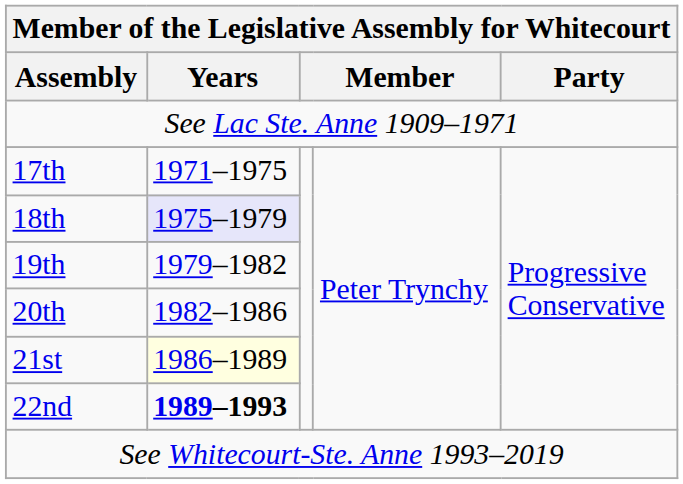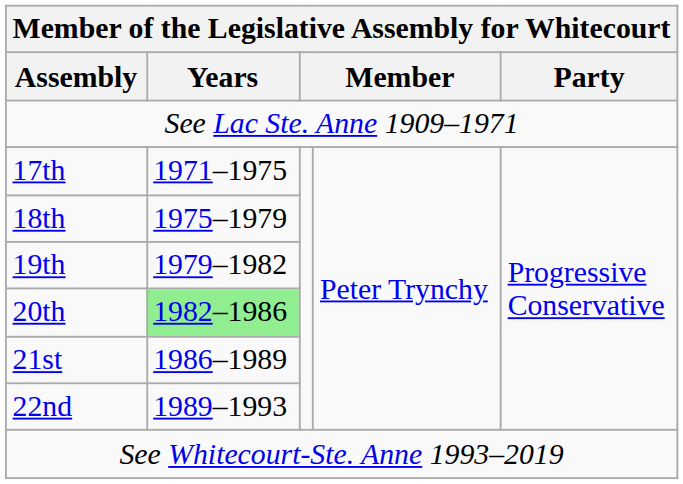(220, 217) lavender background -> (220, 217) no background
(220, 312) no background -> (220, 312) lightgreen background
(220, 359) lightyellow background -> (220, 359) no background
(220, 406) bold -> (220, 406) normal
